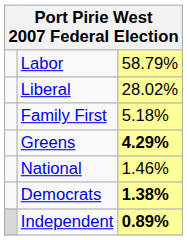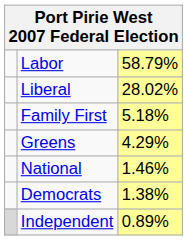(145, 142) bold -> (145, 142) normal
(145, 195) bold -> (145, 195) normal
(145, 221) bold -> (145, 221) normal
